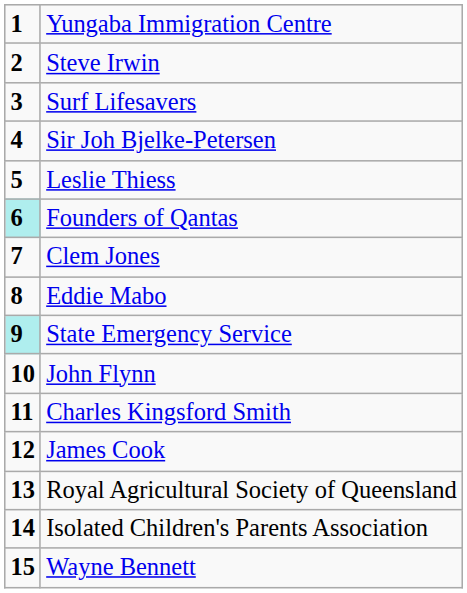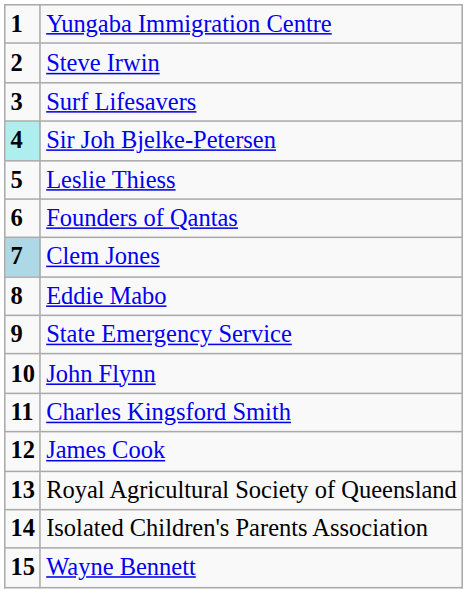(17, 140) no background -> (17, 140) paleturquoise background
(17, 218) paleturquoise background -> (17, 218) no background
(17, 256) no background -> (17, 256) lightblue background
(17, 334) paleturquoise background -> (17, 334) no background
